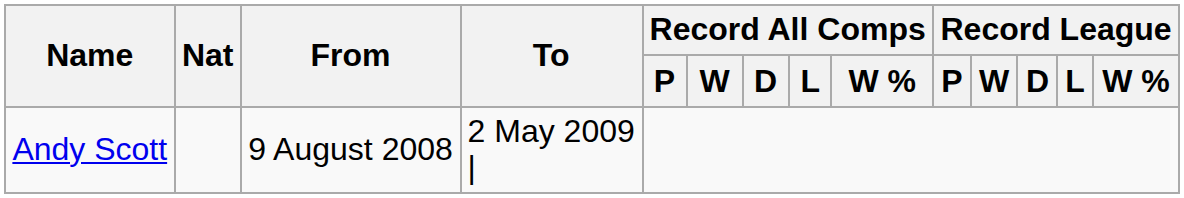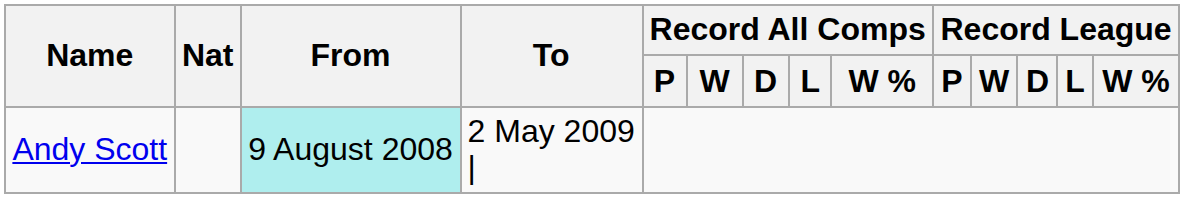(350, 149) no background -> (350, 149) paleturquoise background
